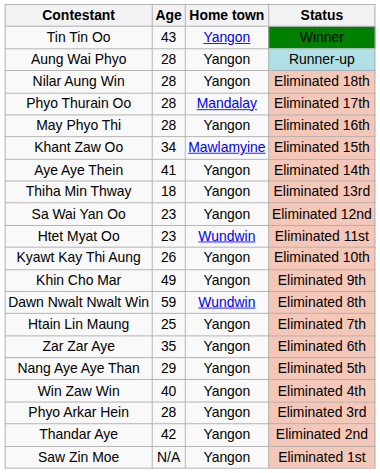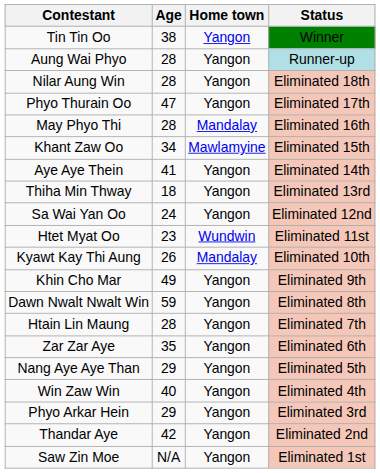(169, 37) 43 -> (169, 37) 38
(169, 103) 28 -> (169, 103) 47
(227, 103) Mandalay -> (227, 103) Yangon
(227, 125) Yangon -> (227, 125) Mandalay
(169, 214) 23 -> (169, 214) 24
(227, 258) Yangon -> (227, 258) Mandalay
(227, 302) Wundwin -> (227, 302) Yangon
(169, 324) 25 -> (169, 324) 28
(169, 412) 28 -> (169, 412) 29
